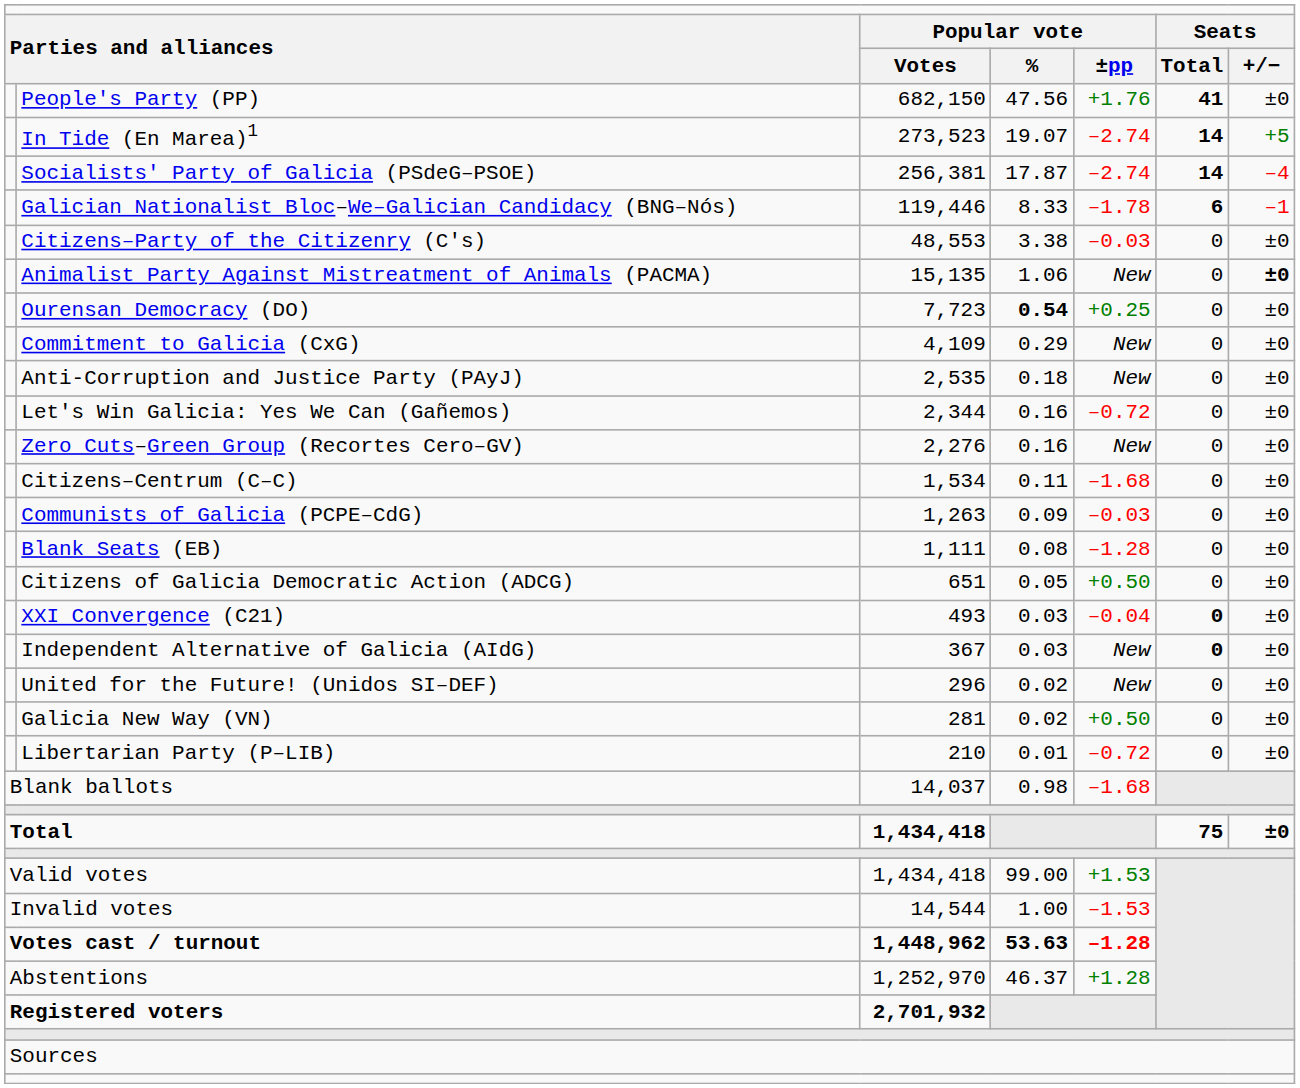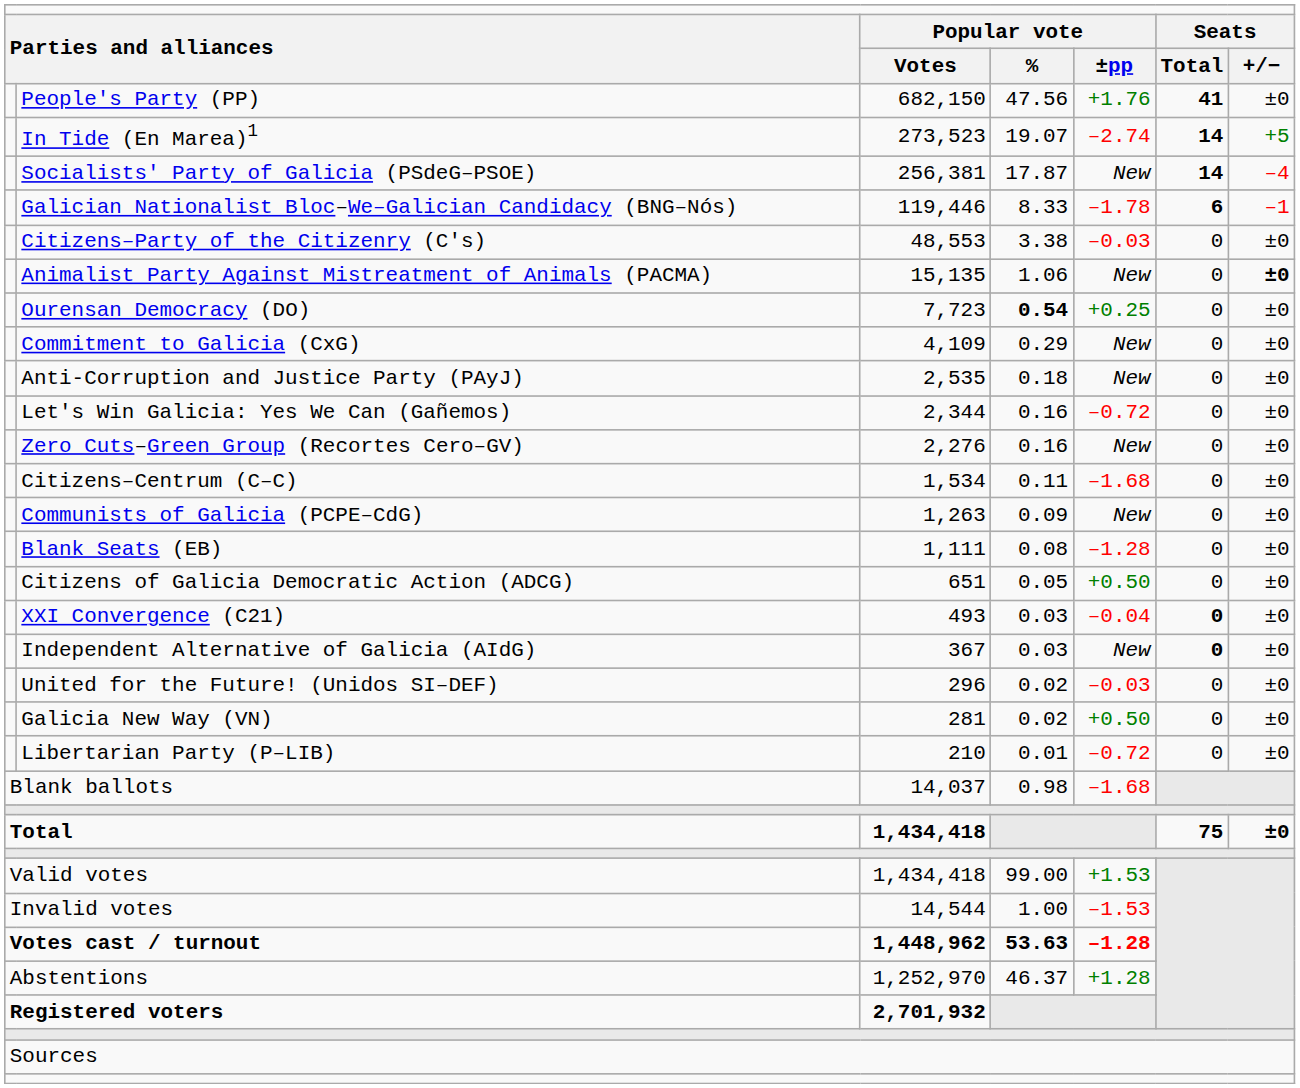(1119, 174) –2.74 -> (1132, 174) New
(1119, 515) –0.03 -> (1132, 515) New
(1132, 685) New -> (1119, 685) –0.03
